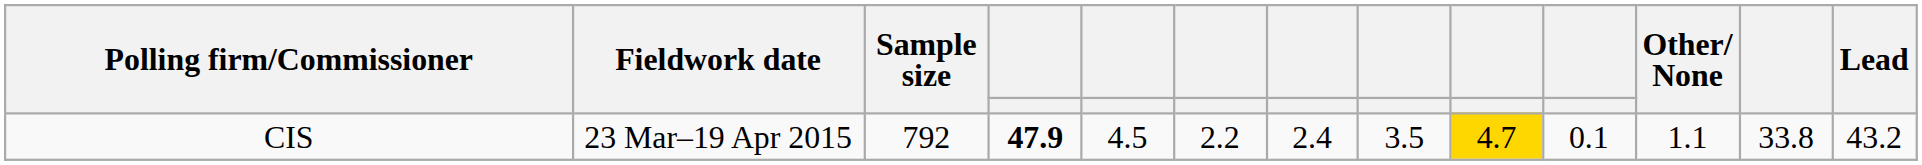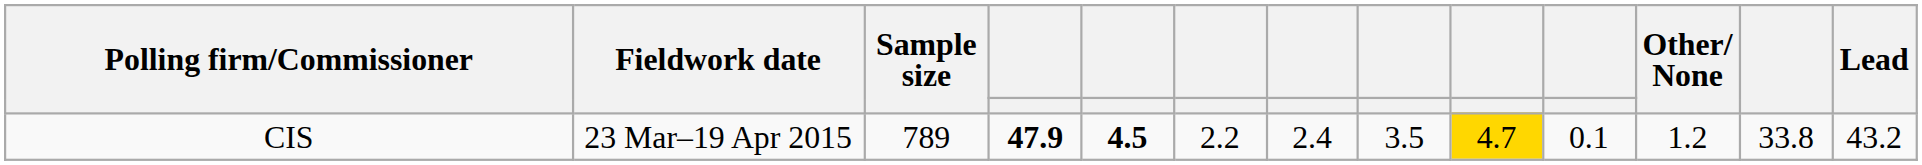(926, 136) 792 -> (926, 136) 789
(1128, 136) normal -> (1128, 136) bold
(1687, 136) 1.1 -> (1687, 136) 1.2
